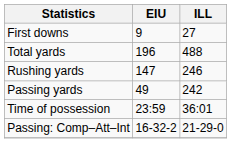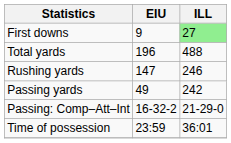(189, 33) no background -> (189, 33) lightgreen background
rows swapped: (69, 128) <-> (59, 109)
